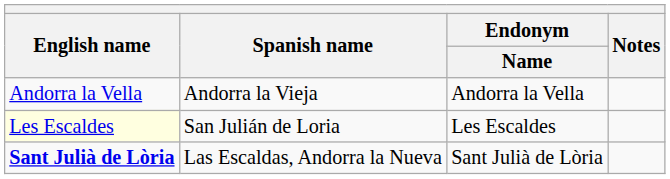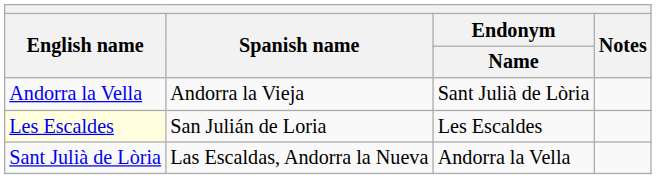(518, 93) Andorra la Vella -> (514, 93) Sant Julià de Lòria
(92, 157) bold -> (85, 157) normal
(527, 157) Sant Julià de Lòria -> (504, 157) Andorra la Vella
